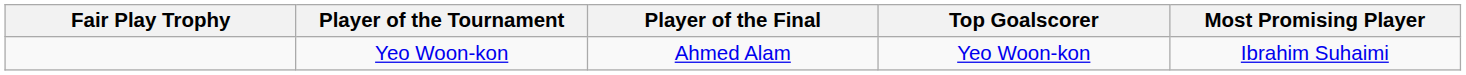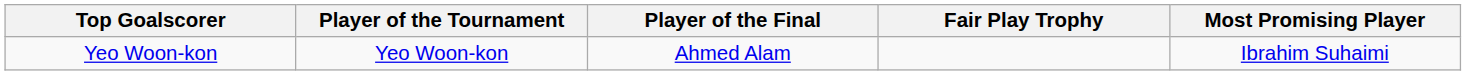columns swapped: (1024, 20) <-> (151, 20)
